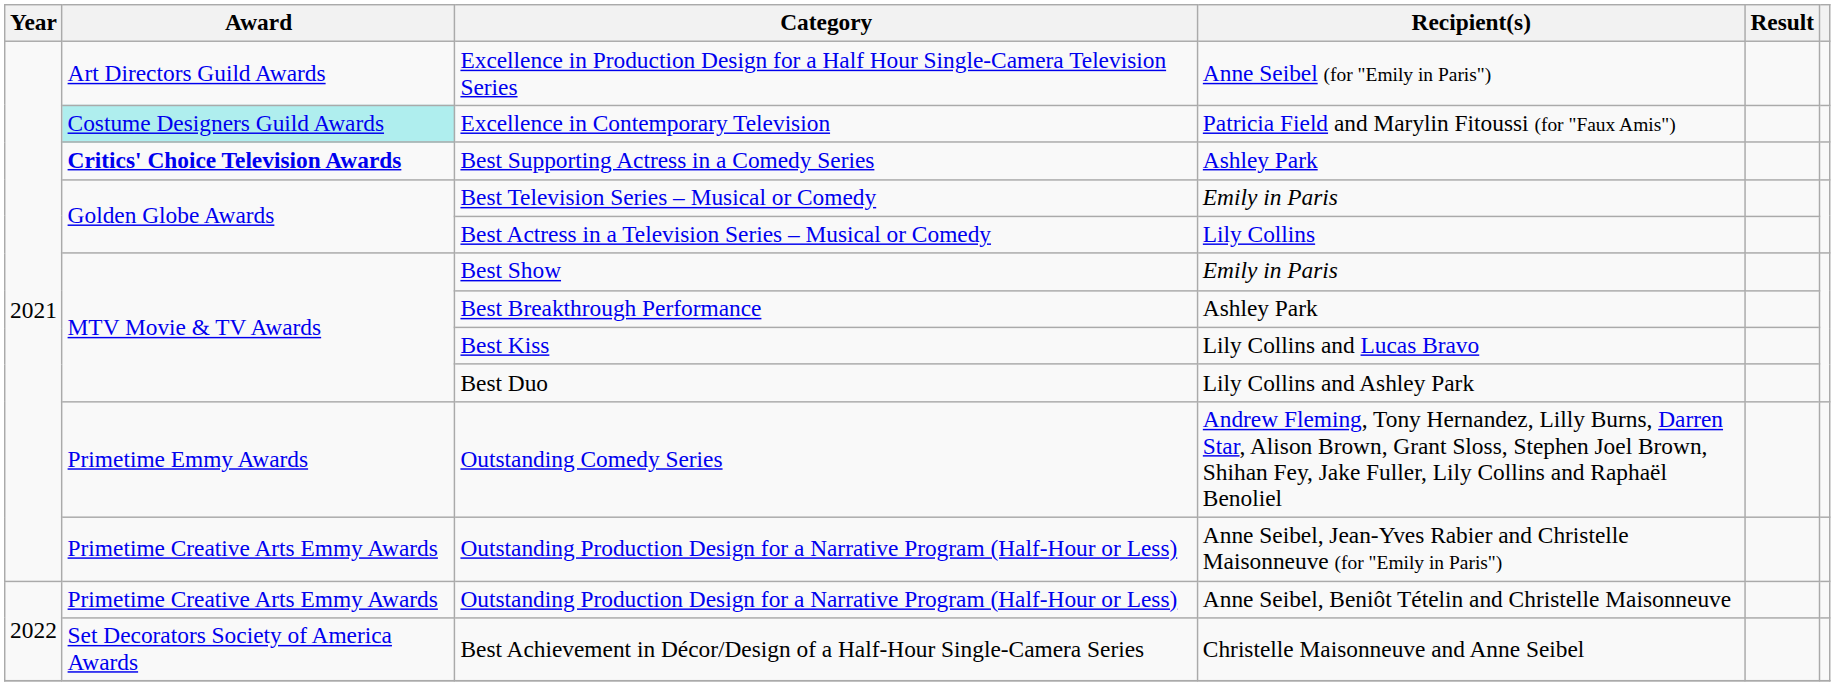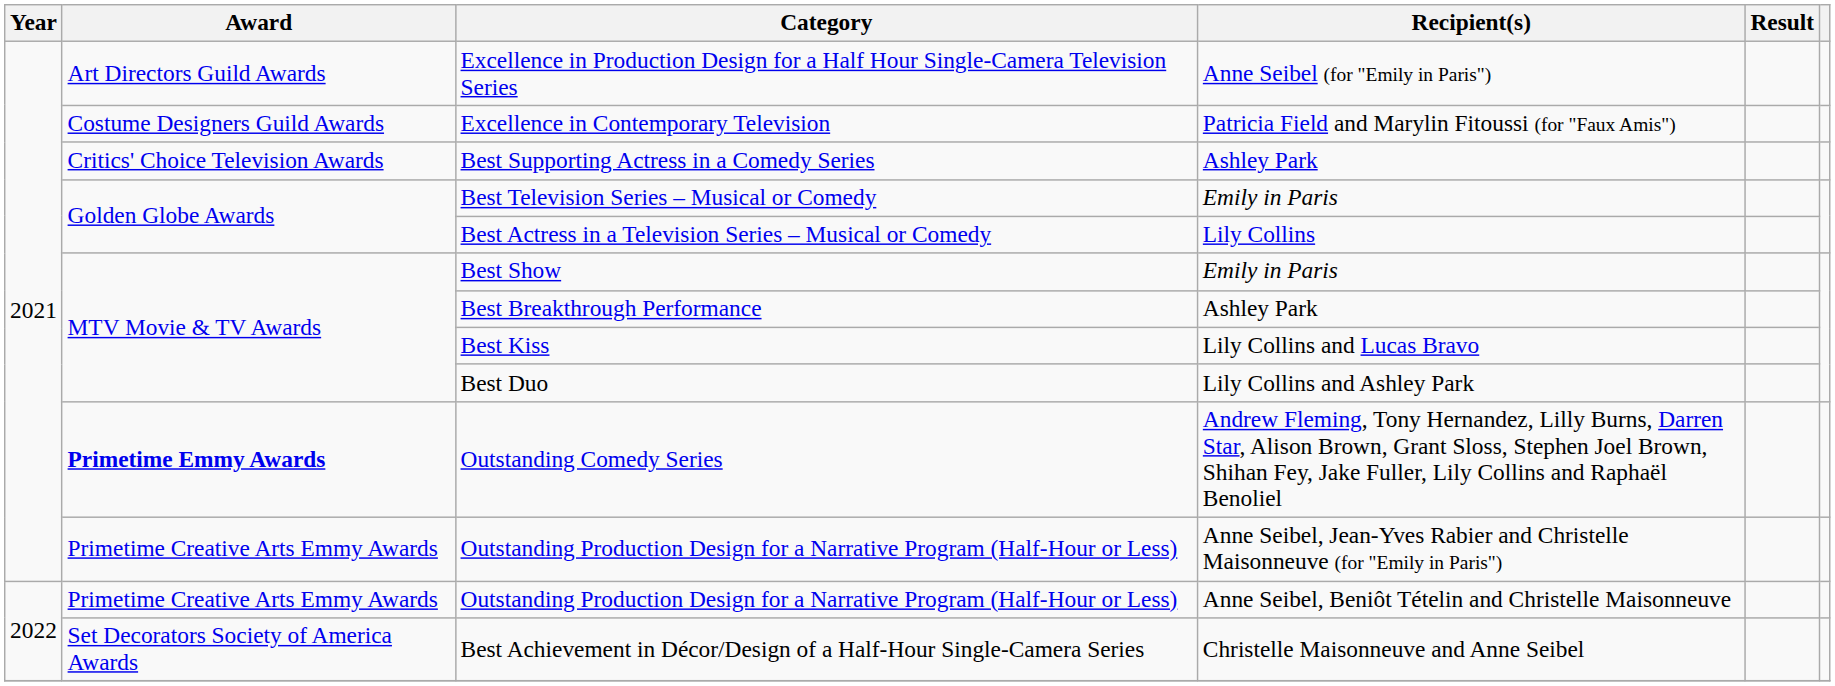(226, 123) paleturquoise background -> (226, 123) no background
(234, 160) bold -> (226, 160) normal
(188, 459) normal -> (196, 459) bold
